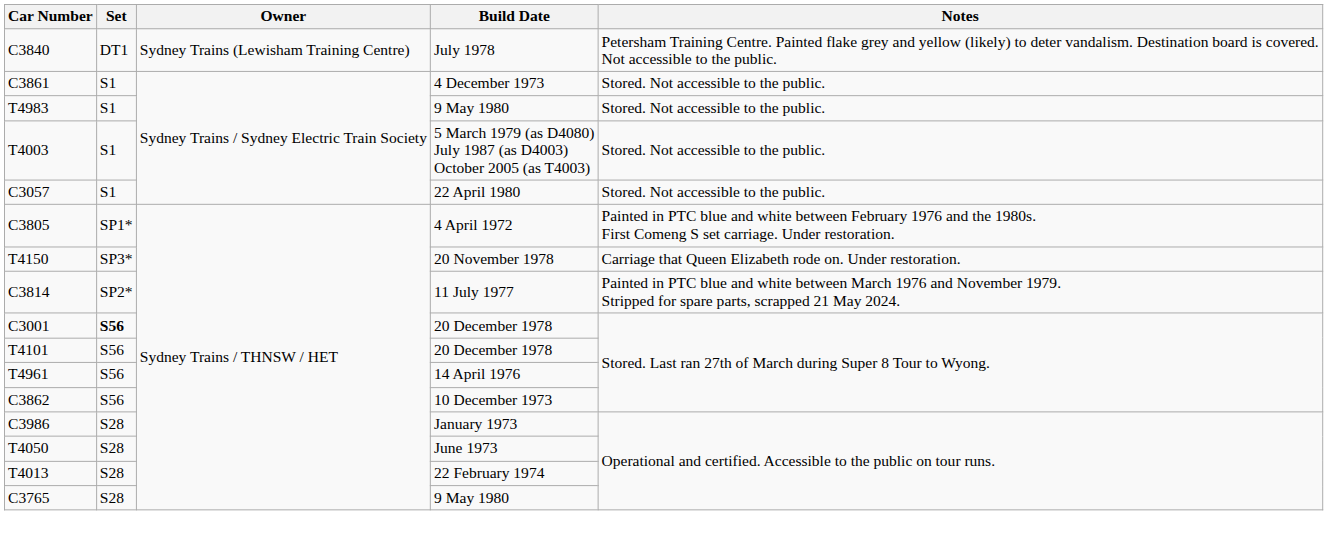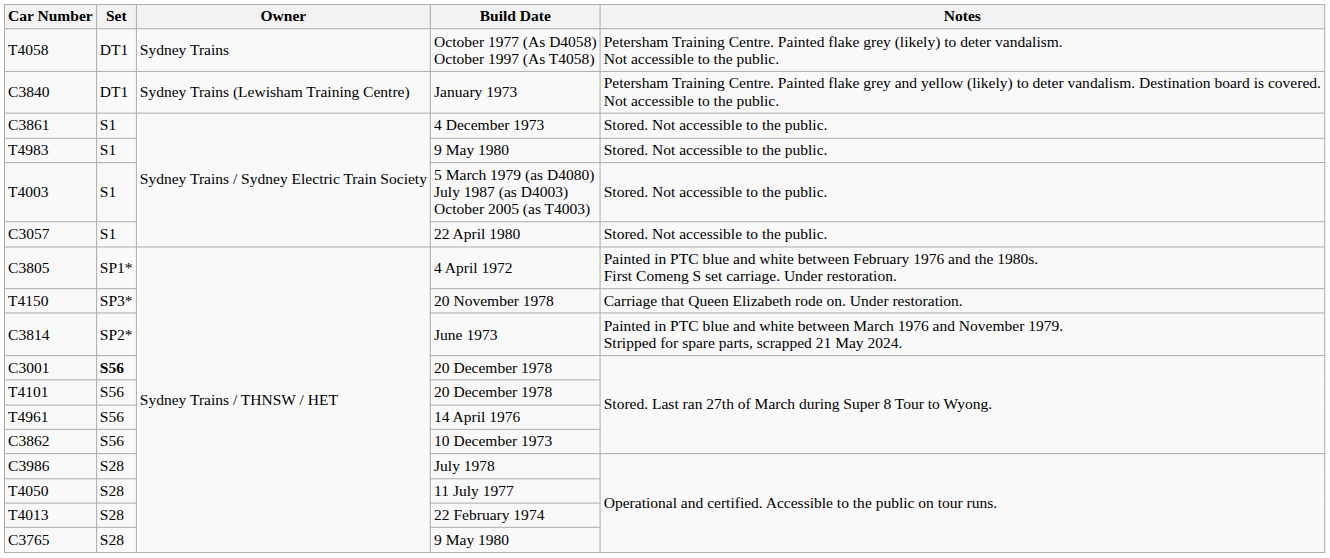+ row: (28, 50)
(464, 50) July 1978 -> (476, 92) January 1973
(474, 292) 11 July 1977 -> (466, 334) June 1973
(476, 424) January 1973 -> (464, 466) July 1978
(466, 448) June 1973 -> (474, 490) 11 July 1977
